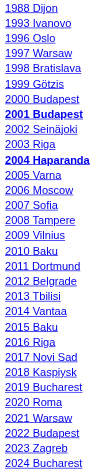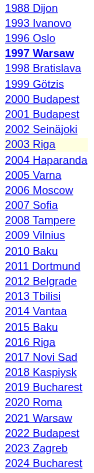(39, 53) normal -> (40, 53) bold
(44, 114) bold -> (42, 114) normal
(30, 145) no background -> (30, 145) lightyellow background
(47, 160) bold -> (46, 160) normal
